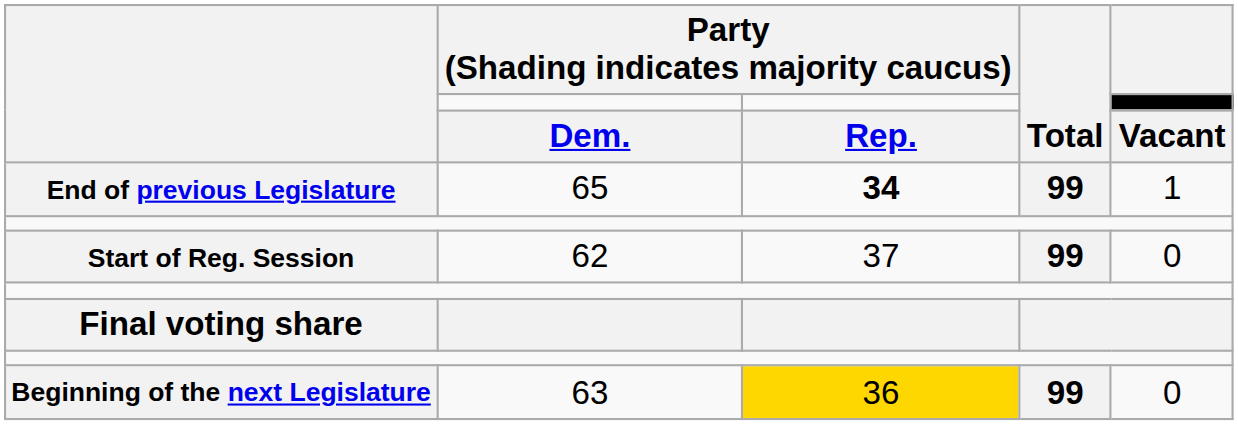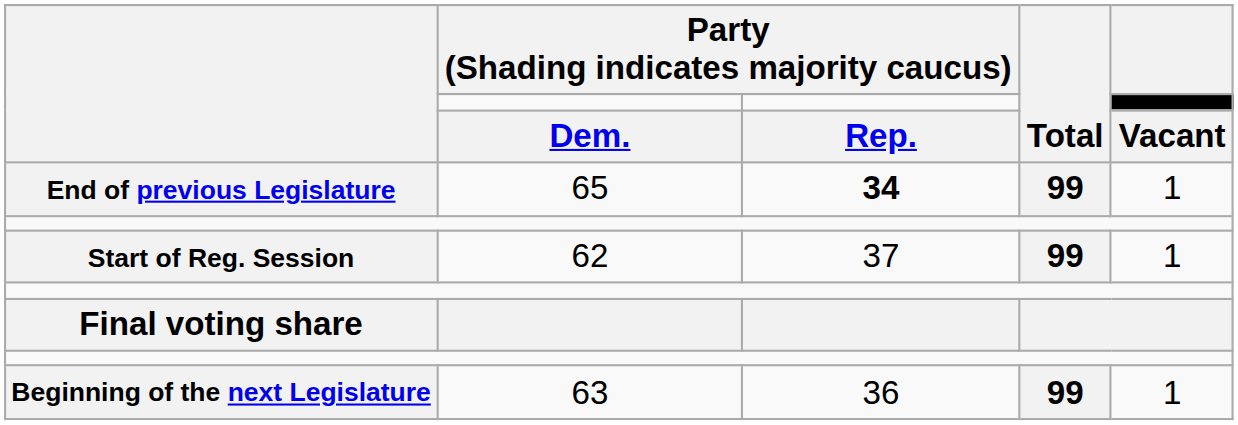(1172, 256) 0 -> (1172, 256) 1
(881, 391) gold background -> (881, 391) no background
(1172, 391) 0 -> (1172, 391) 1
